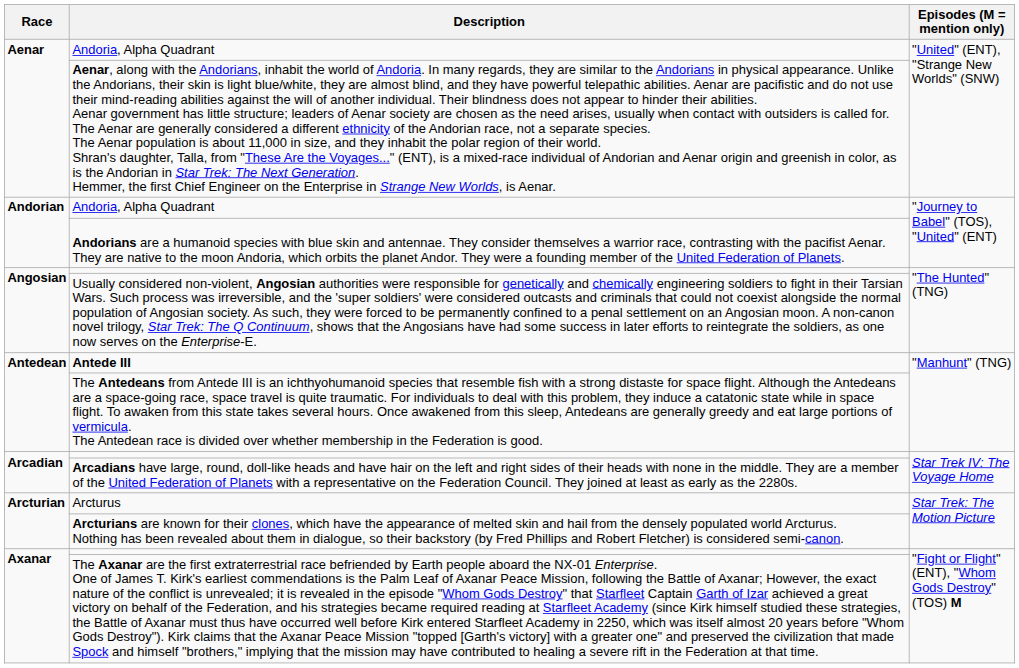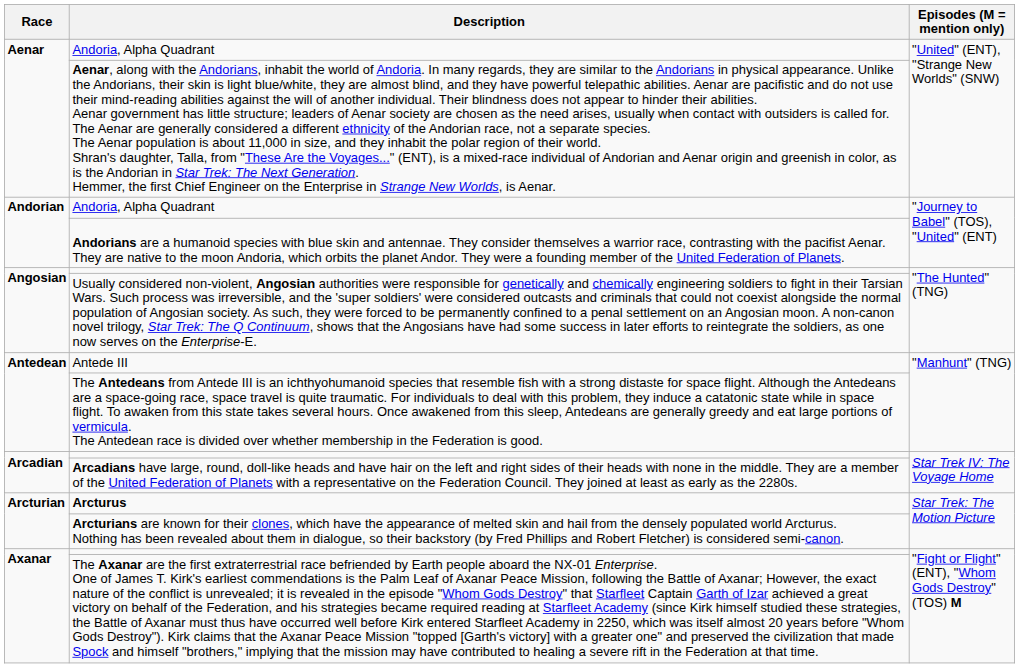(102, 362) bold -> (100, 362) normal
(97, 503) normal -> (99, 503) bold
